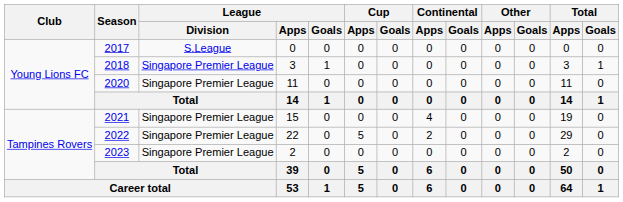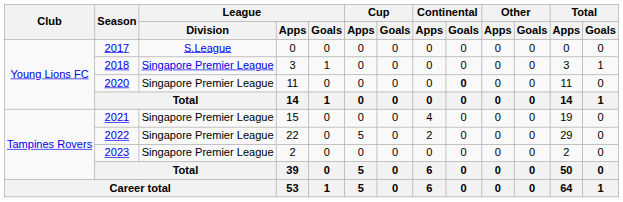(464, 83) normal -> (464, 83) bold
